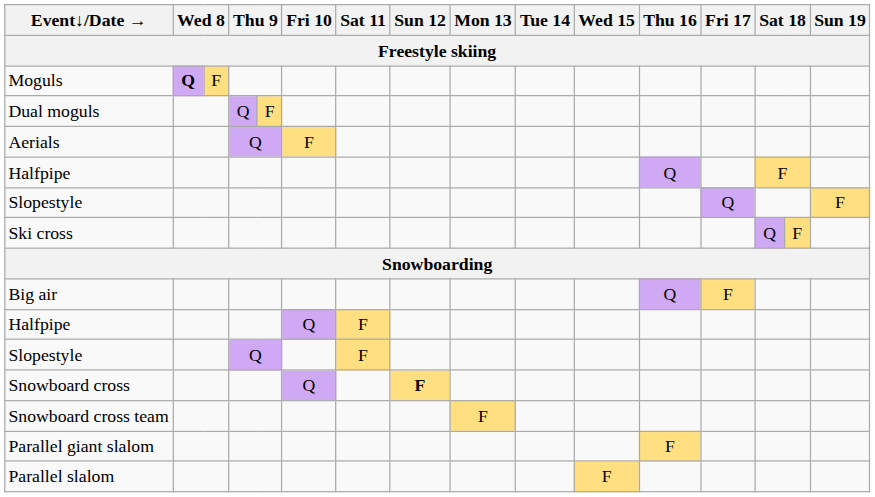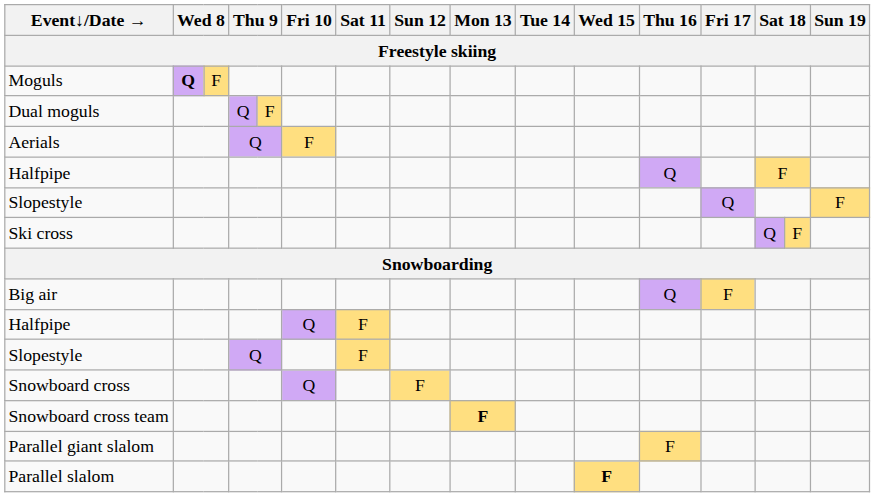(420, 385) bold -> (420, 385) normal
(483, 416) normal -> (483, 416) bold
(607, 476) normal -> (607, 476) bold
